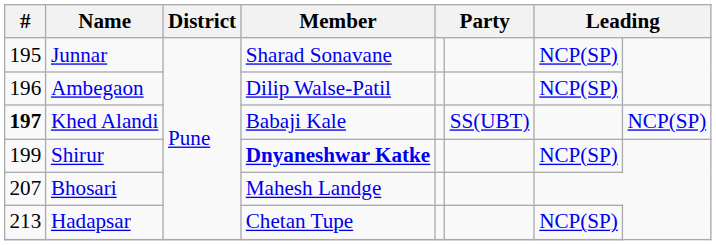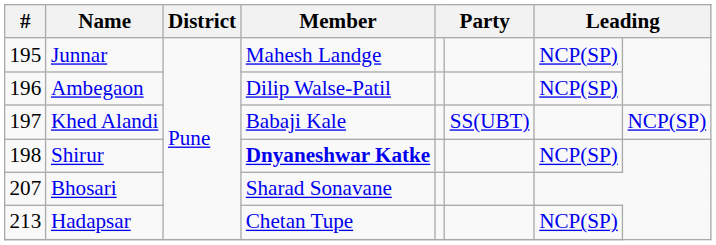(319, 54) Sharad Sonavane -> (314, 54) Mahesh Landge
(25, 121) bold -> (25, 121) normal
(25, 155) 199 -> (25, 155) 198
(314, 188) Mahesh Landge -> (319, 188) Sharad Sonavane
